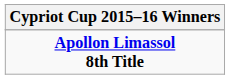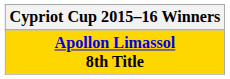(115, 52) no background -> (115, 52) gold background
